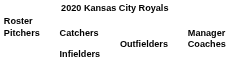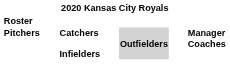(144, 43) no background -> (144, 43) lightgrey background
